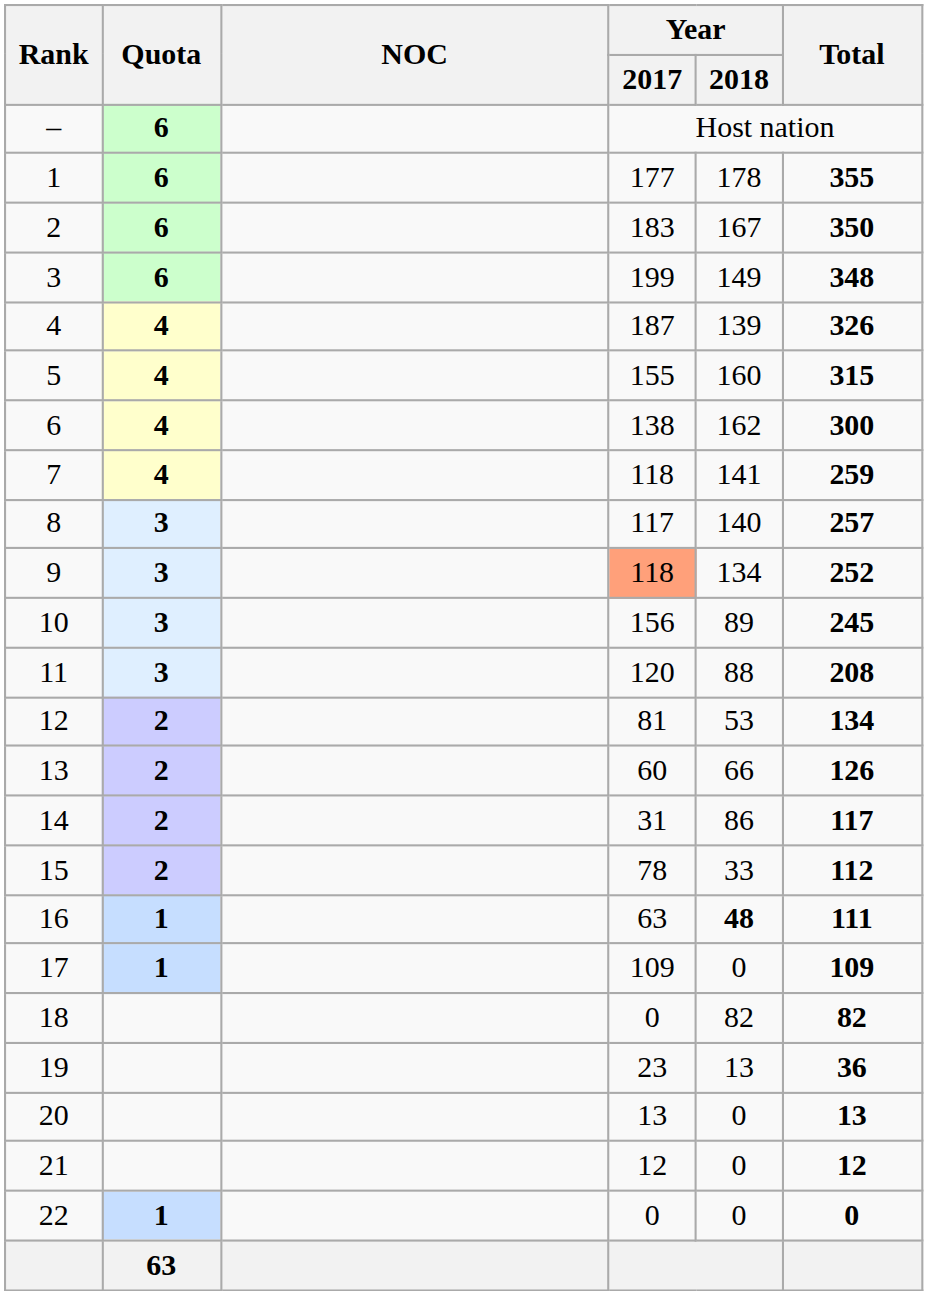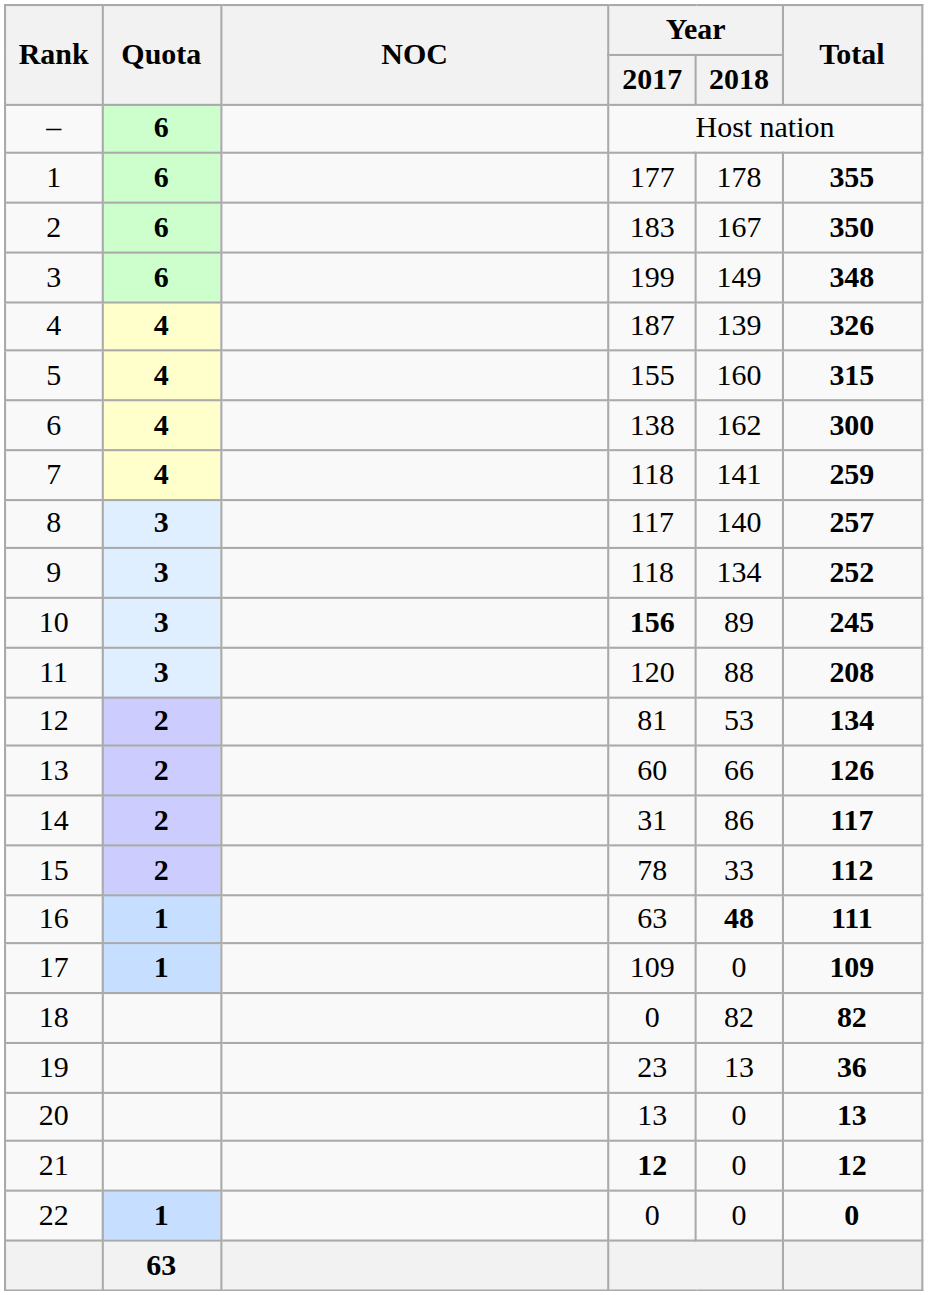(652, 572) lightsalmon background -> (652, 572) no background
(652, 622) normal -> (652, 622) bold
(652, 1165) normal -> (652, 1165) bold
